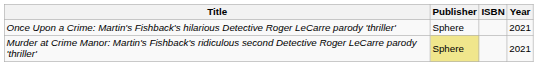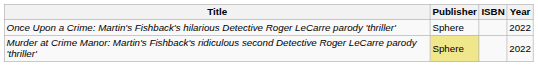(520, 27) 2021 -> (520, 27) 2022
(520, 48) 2021 -> (520, 48) 2022
